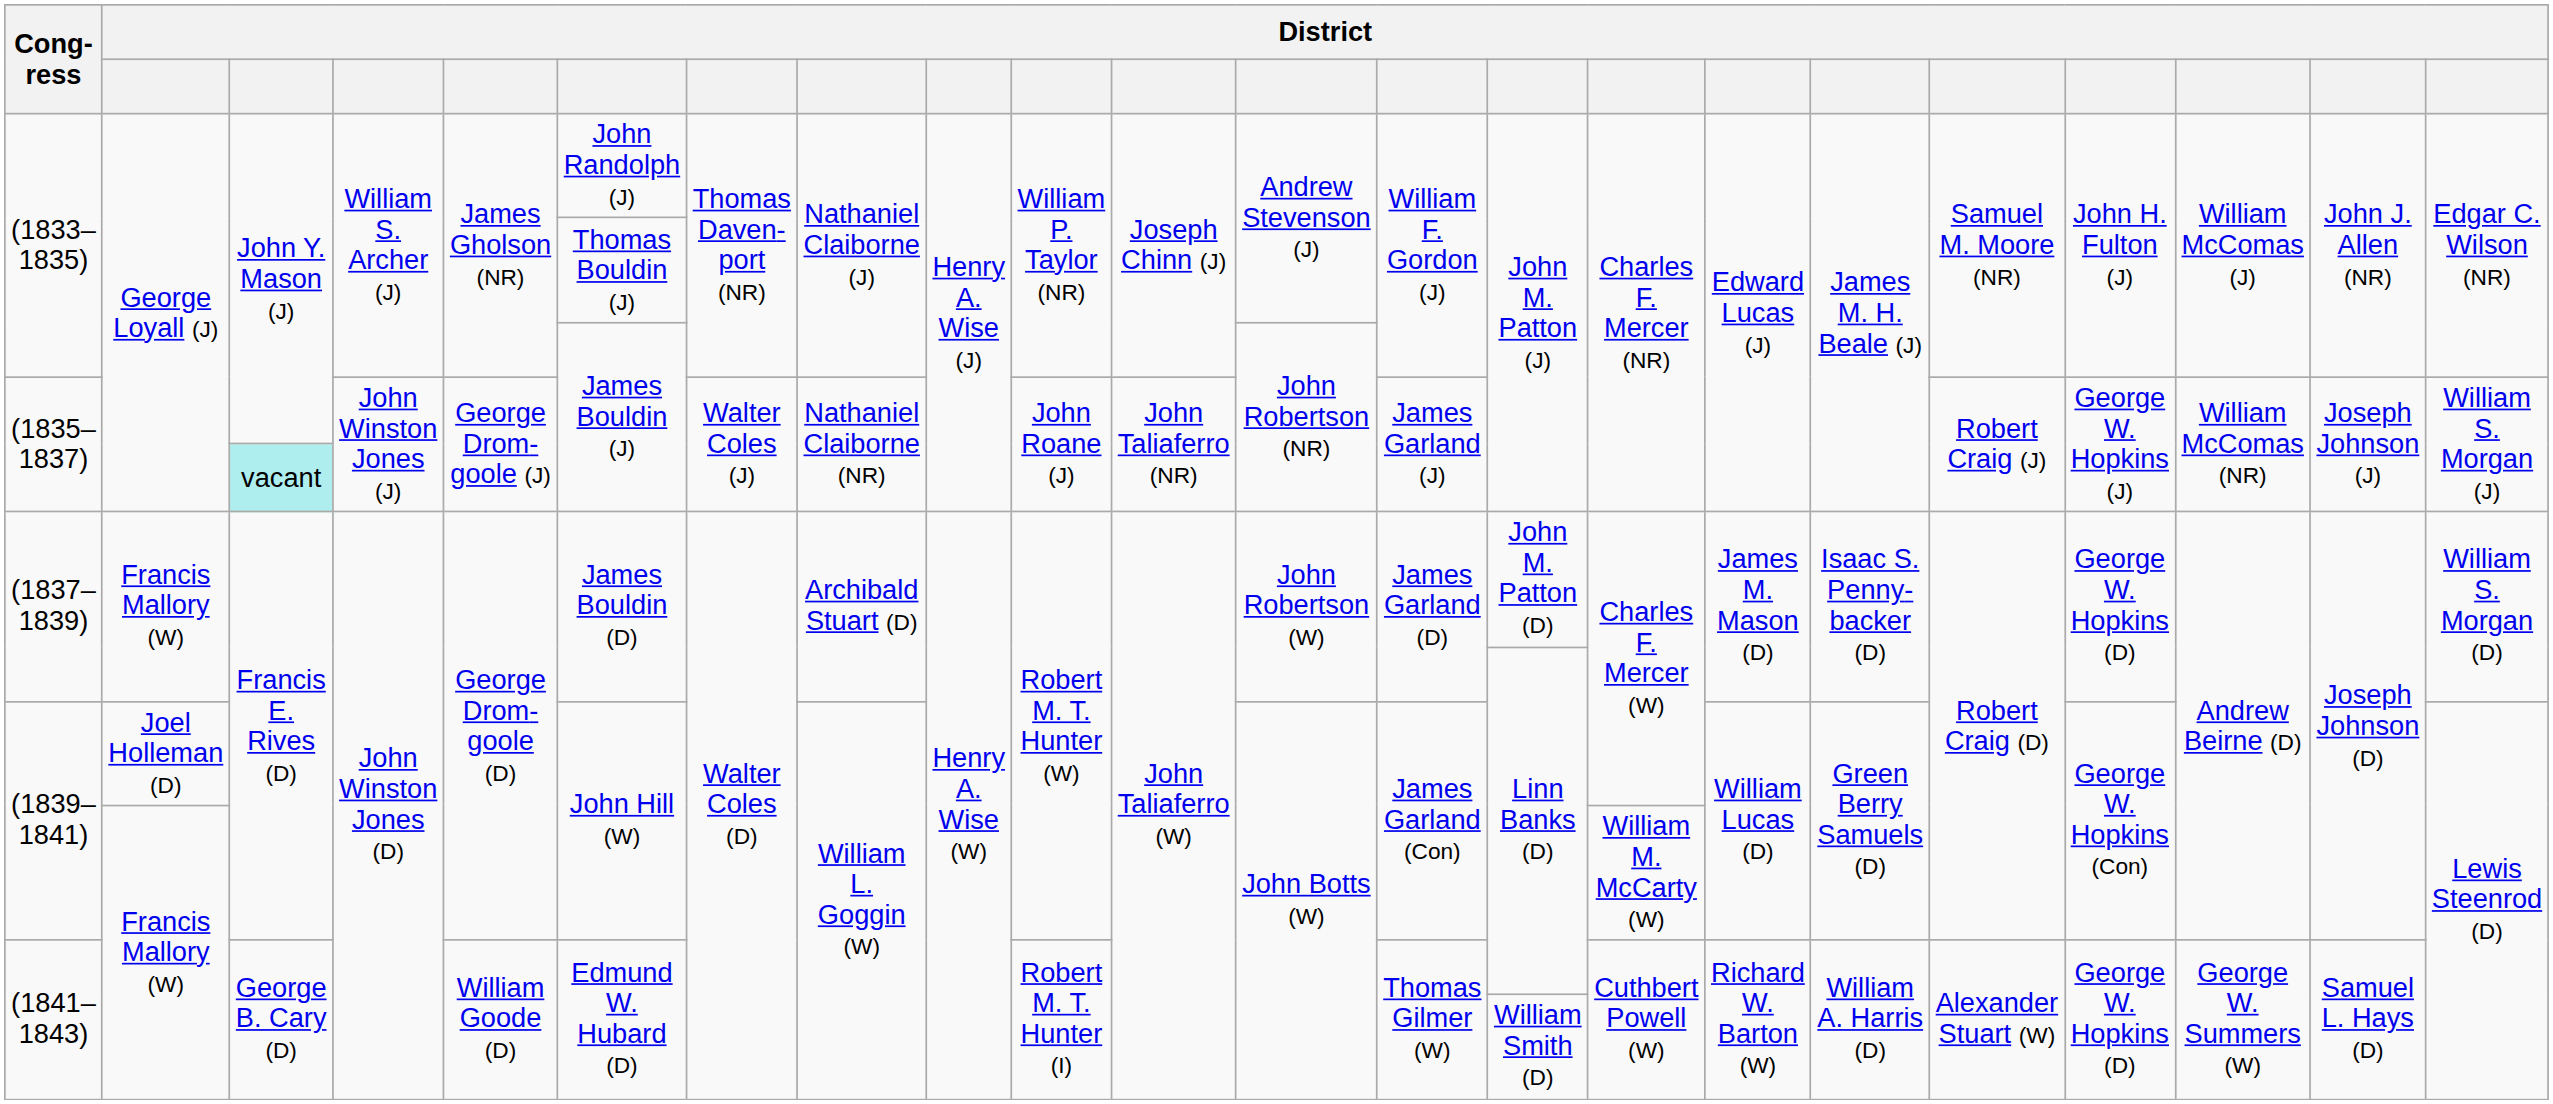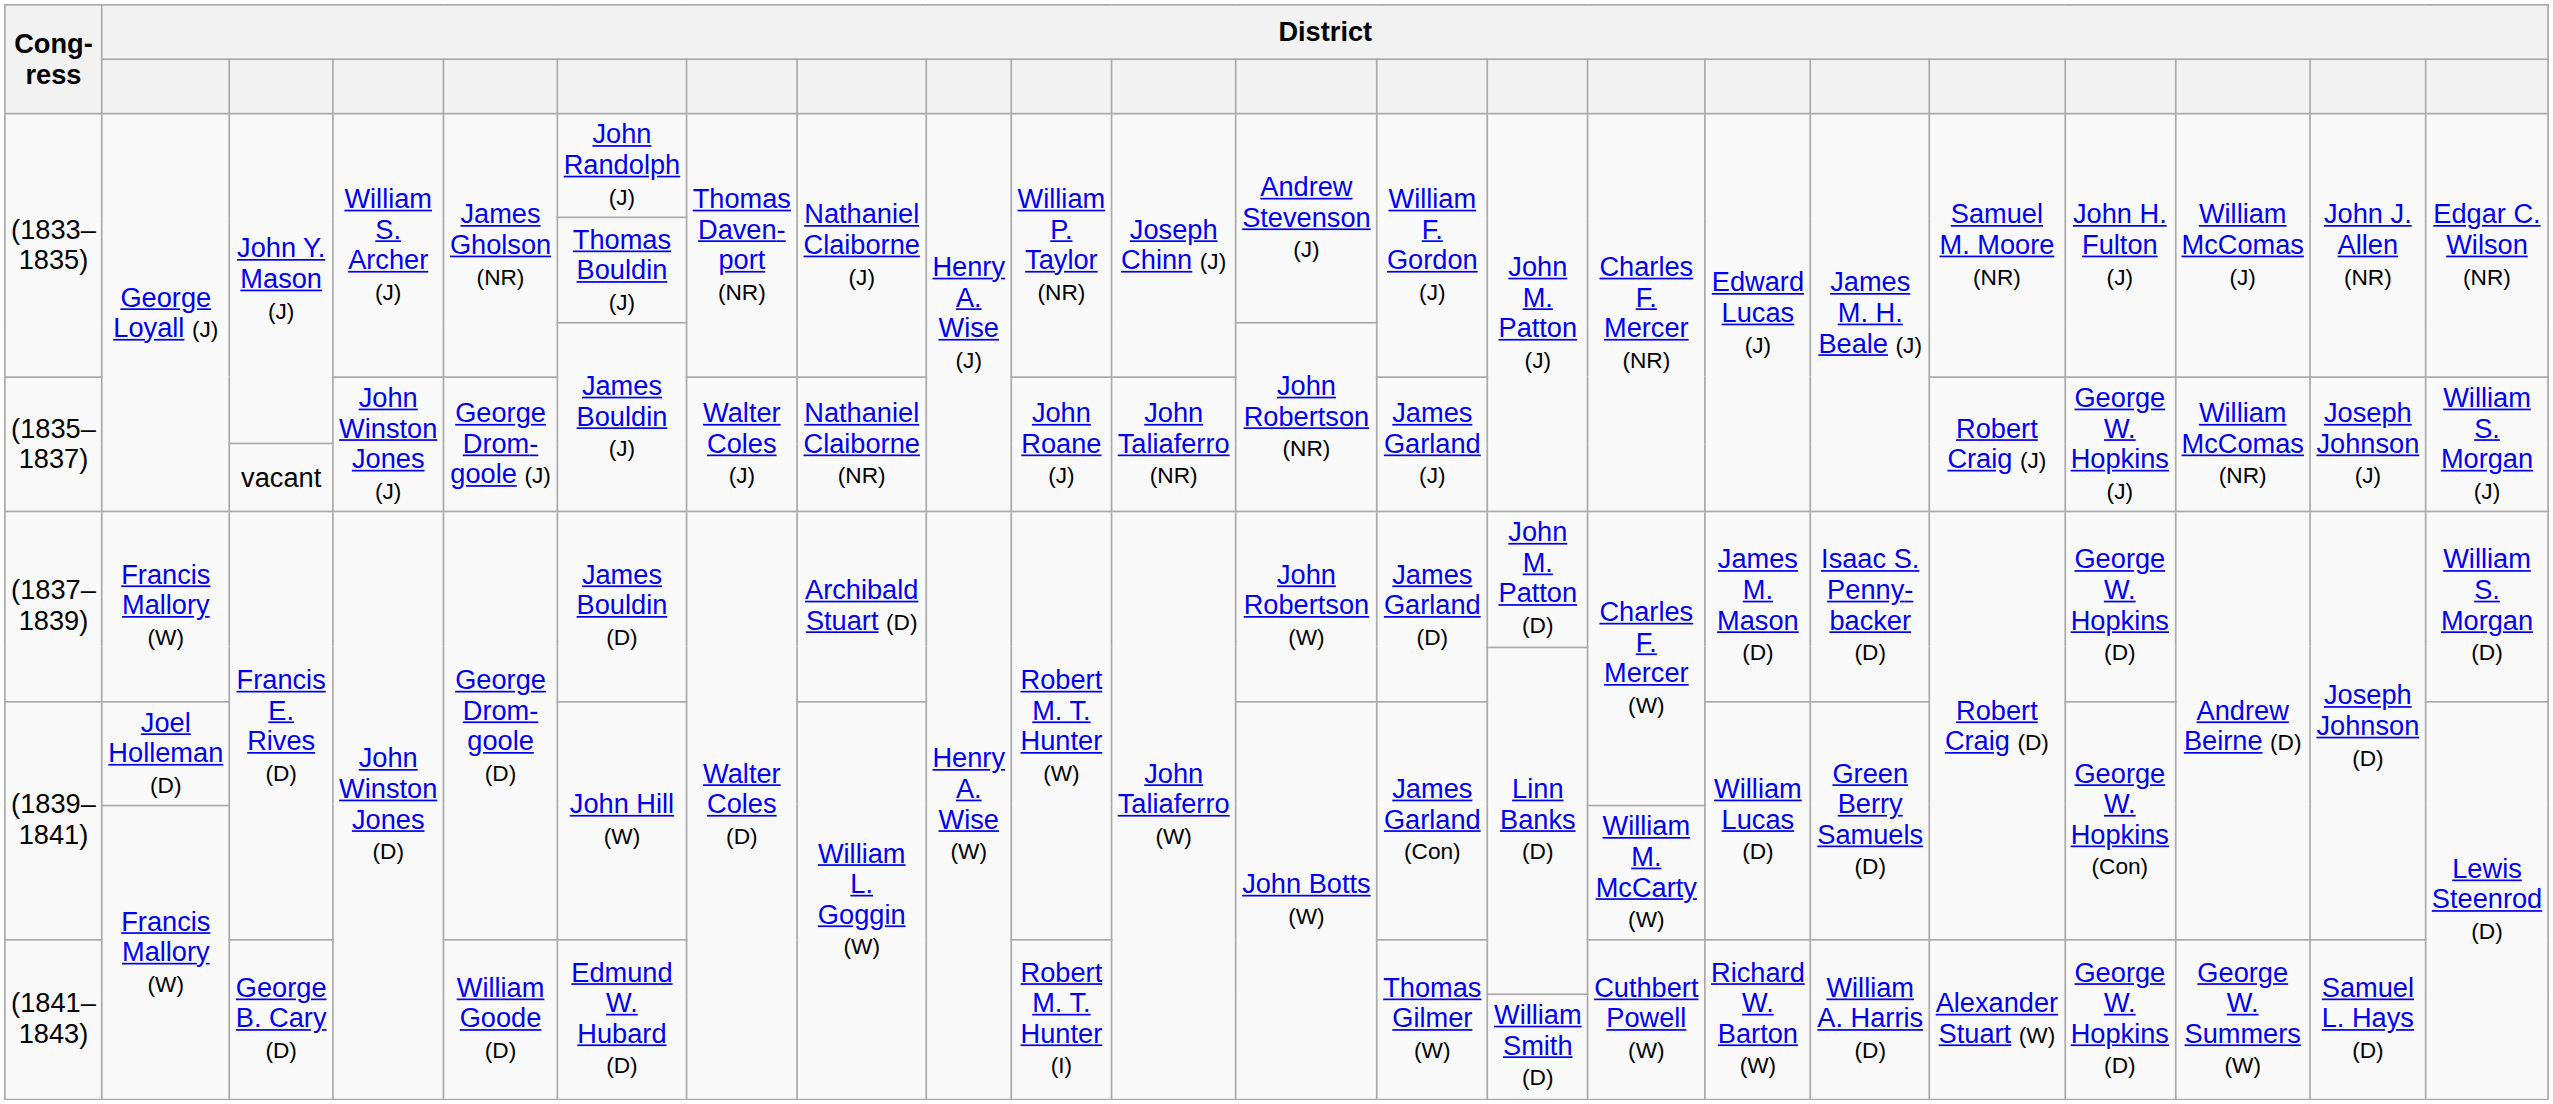(281, 477) paleturquoise background -> (281, 477) no background
